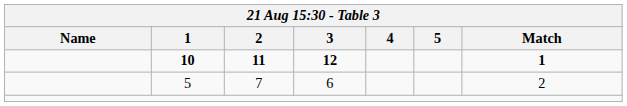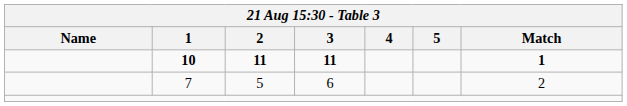(330, 60) 12 -> (330, 60) 11
(188, 83) 5 -> (188, 83) 7
(259, 83) 7 -> (260, 83) 5
